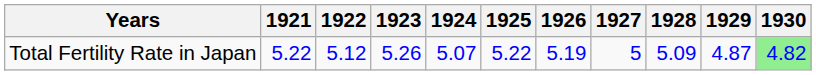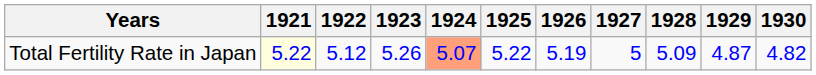(291, 53) no background -> (291, 53) lightyellow background
(456, 53) no background -> (456, 53) lightsalmon background
(786, 53) lightgreen background -> (786, 53) no background
